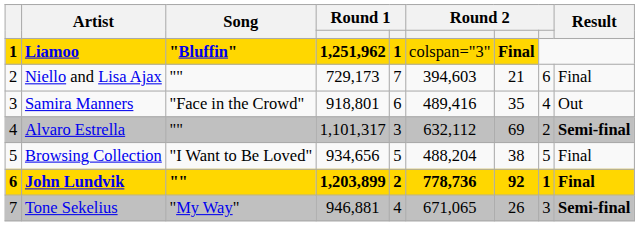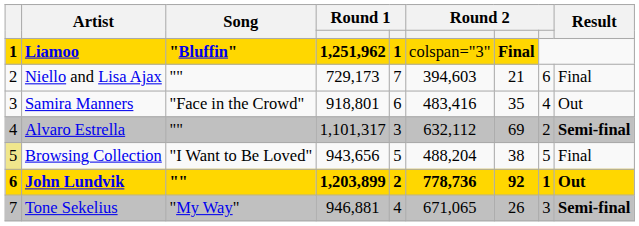(450, 103) 489,416 -> (450, 103) 483,416
(13, 155) no background -> (13, 155) khaki background
(353, 155) 934,656 -> (353, 155) 943,656
(576, 181) Final -> (572, 181) Out
